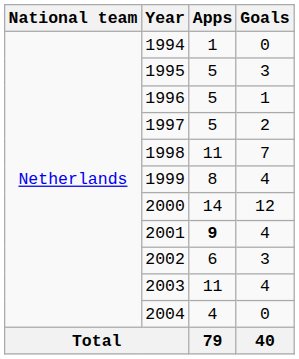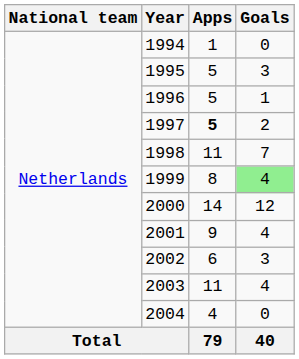(213, 126) normal -> (213, 126) bold
(265, 180) no background -> (265, 180) lightgreen background
(213, 233) bold -> (213, 233) normal
